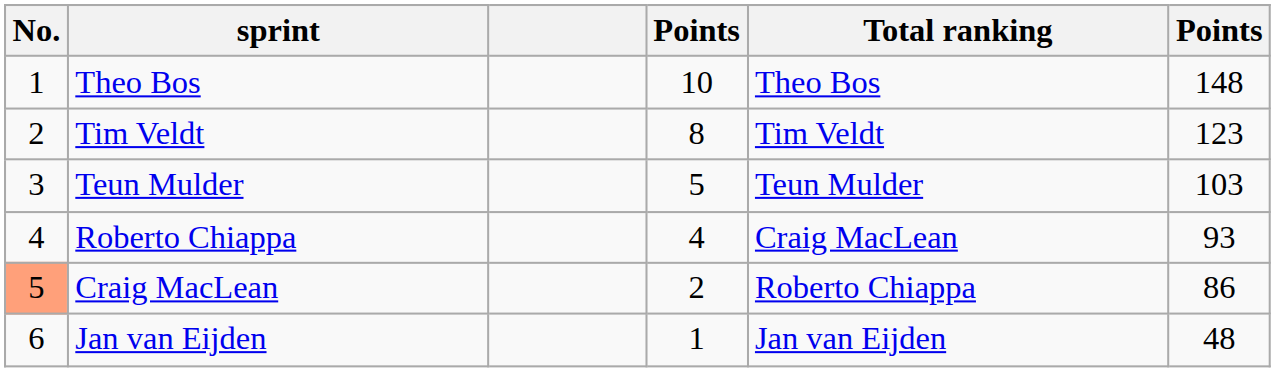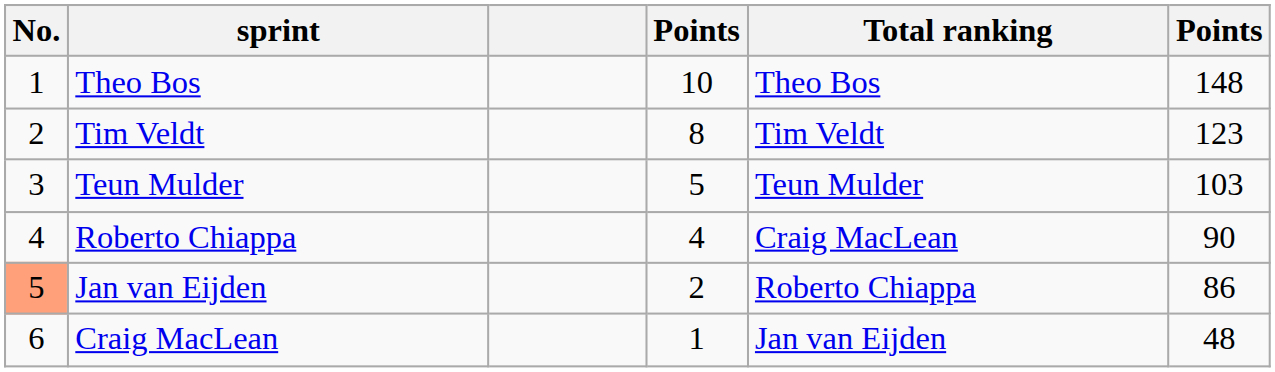(1219, 236) 93 -> (1219, 236) 90
(177, 287) Craig MacLean -> (171, 287) Jan van Eijden
(171, 339) Jan van Eijden -> (177, 339) Craig MacLean
